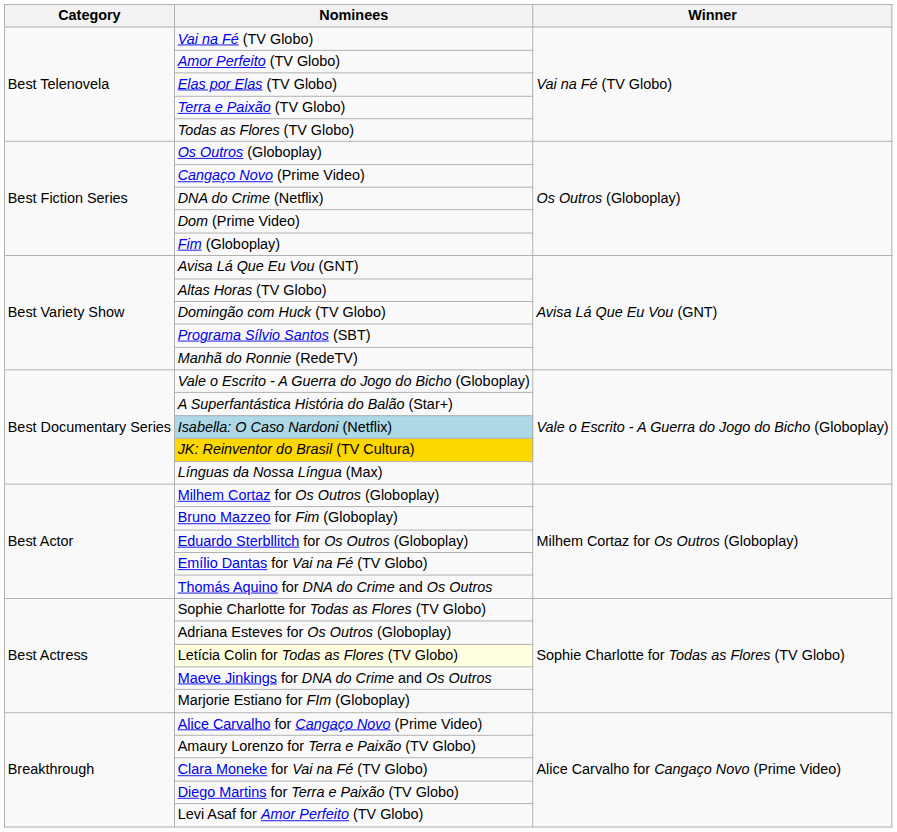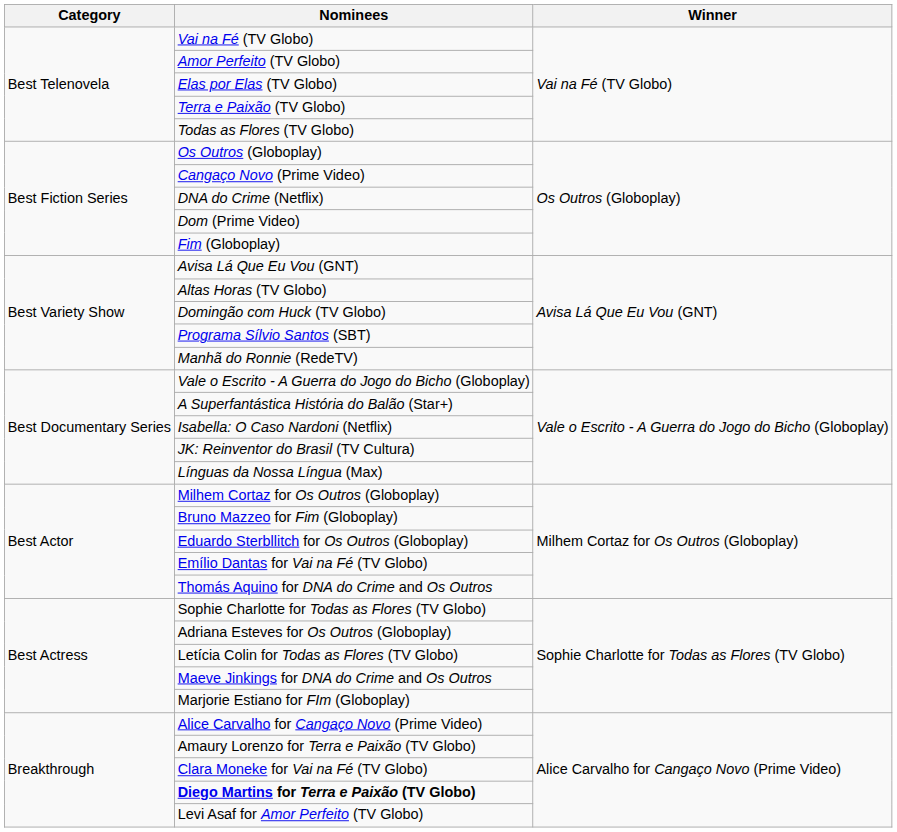(285, 426) lightblue background -> (285, 426) no background
(296, 449) gold background -> (296, 449) no background
(318, 655) lightyellow background -> (318, 655) no background
(318, 792) normal -> (327, 792) bold
